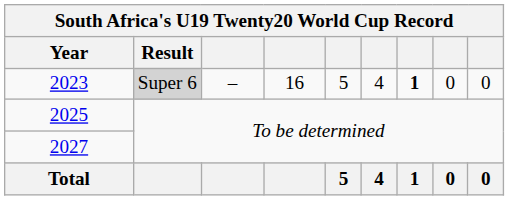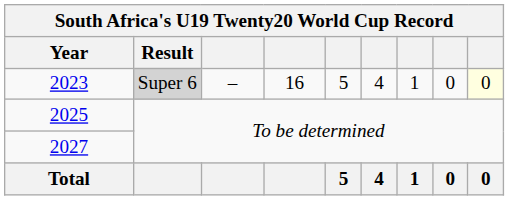(415, 83) bold -> (415, 83) normal
(486, 83) no background -> (486, 83) lightyellow background
